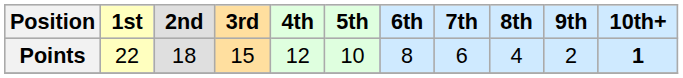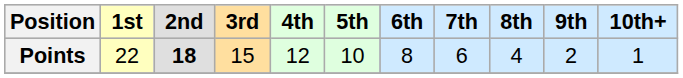(184, 56) normal -> (184, 56) bold
(638, 56) bold -> (638, 56) normal
